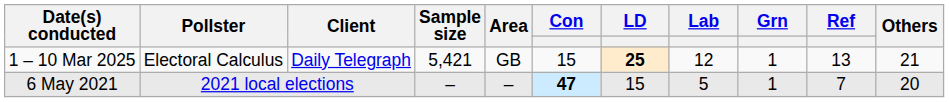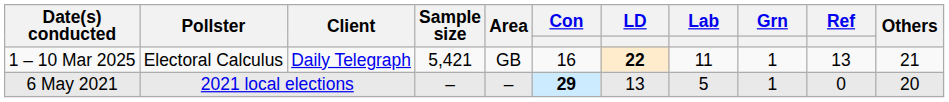(566, 60) 15 -> (566, 60) 16
(635, 60) 25 -> (635, 60) 22
(704, 60) 12 -> (704, 60) 11
(566, 85) 47 -> (566, 85) 29
(635, 85) 15 -> (635, 85) 13
(841, 85) 7 -> (841, 85) 0
